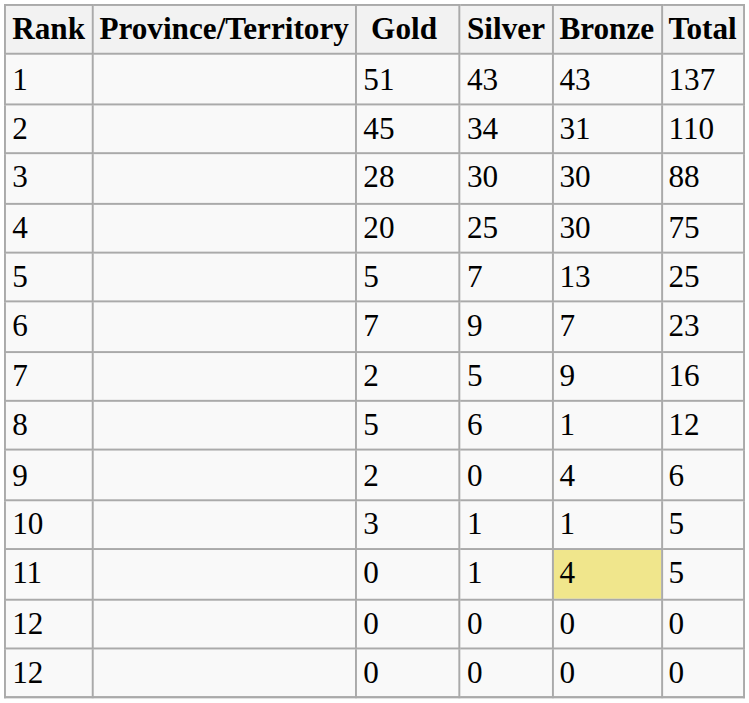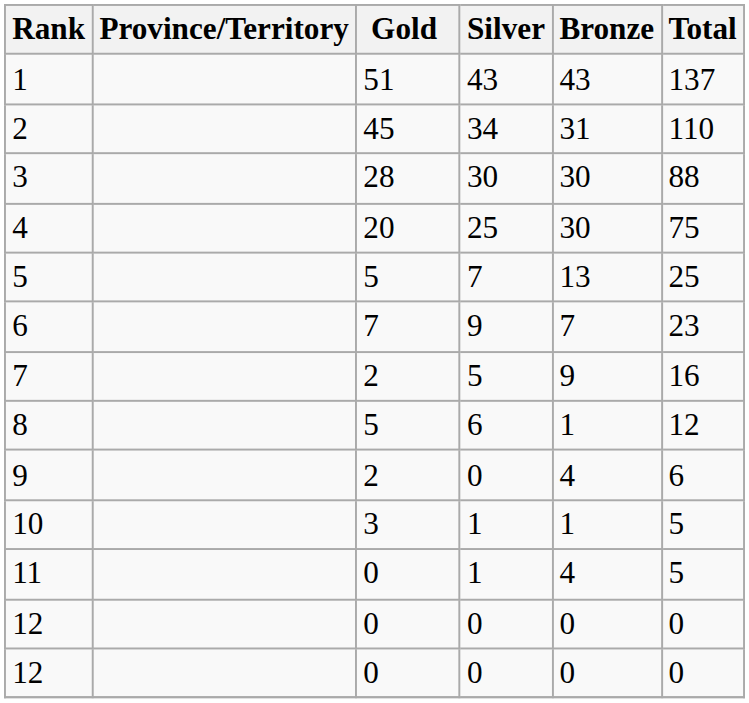(567, 573) khaki background -> (567, 573) no background
